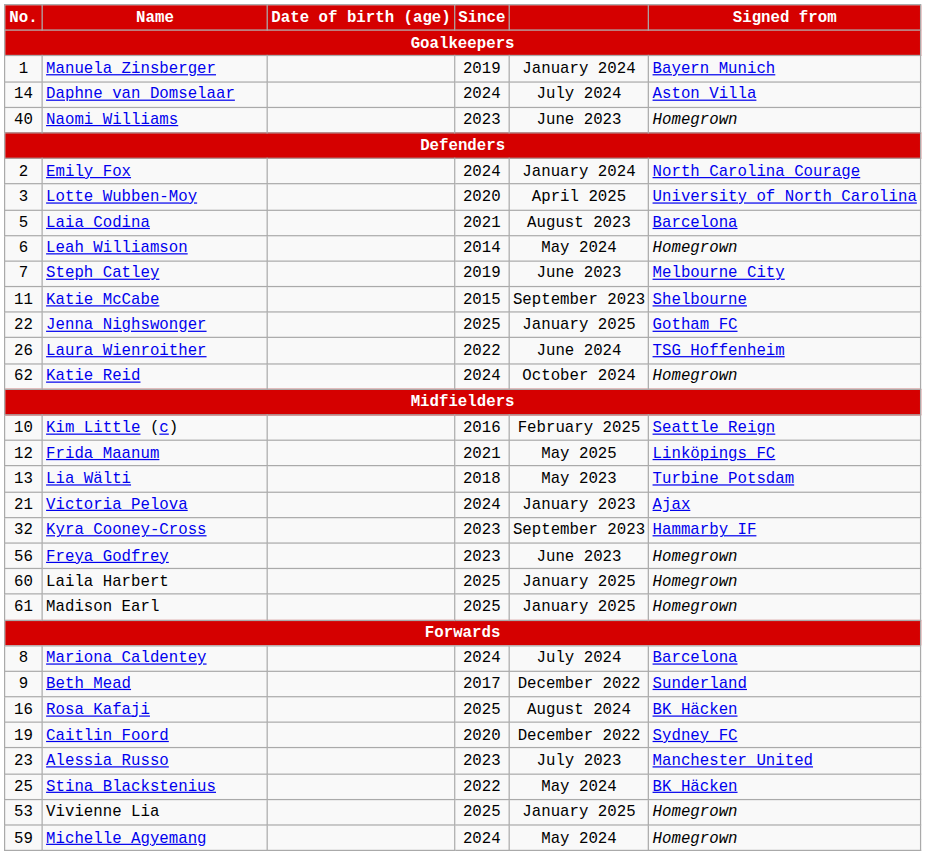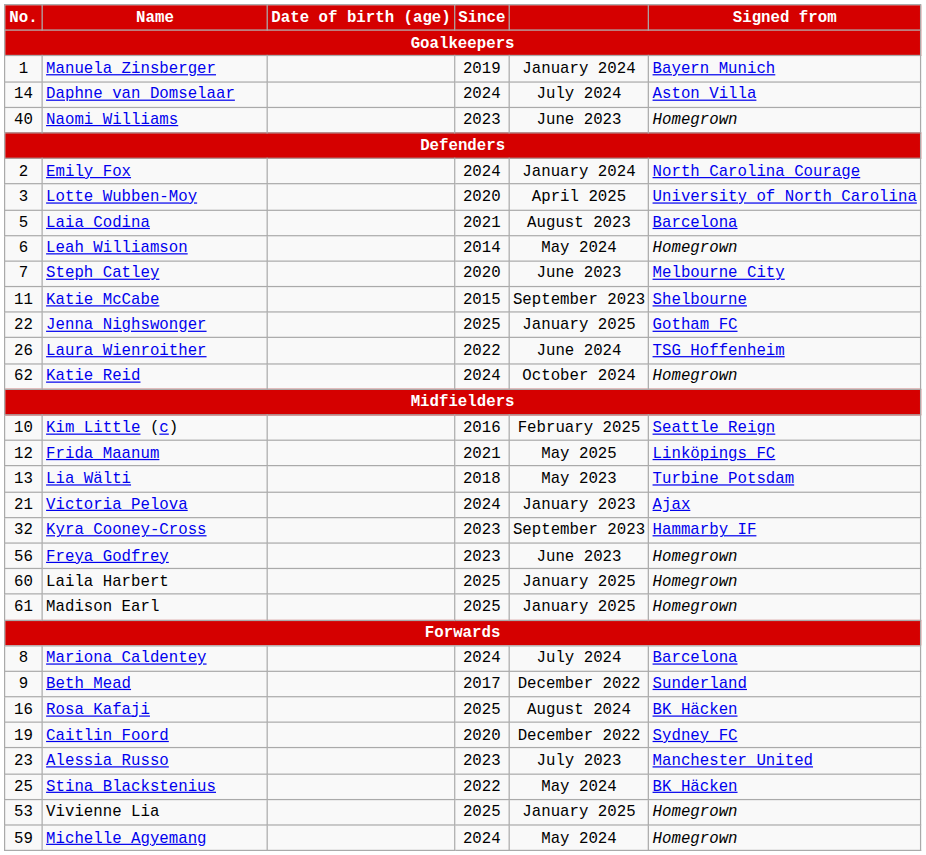(482, 274) 2019 -> (482, 274) 2020
